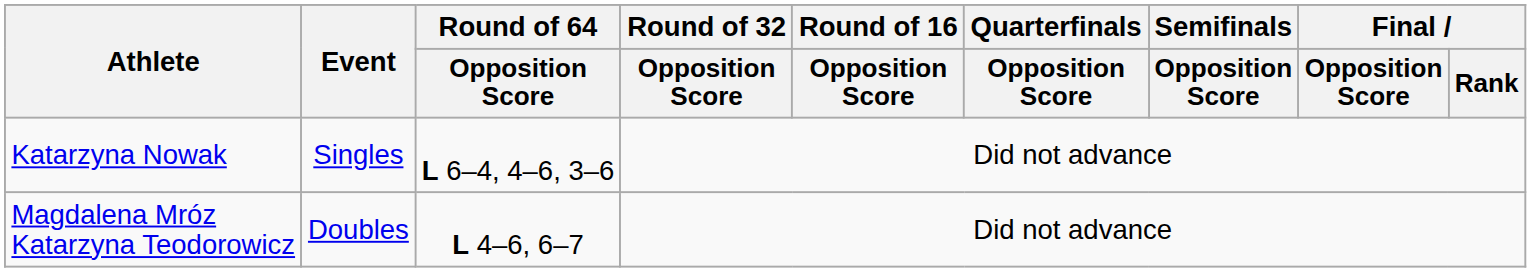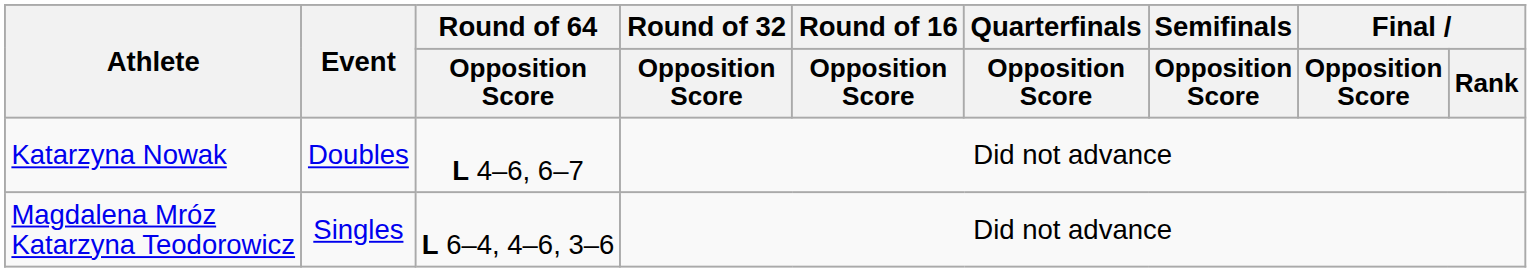(358, 155) Singles -> (358, 155) Doubles
(518, 171) L 6–4, 4–6, 3–6 -> (518, 171) L 4–6, 6–7
(358, 229) Doubles -> (358, 229) Singles
(518, 245) L 4–6, 6–7 -> (518, 245) L 6–4, 4–6, 3–6
